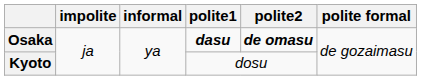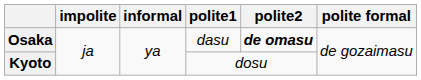(213, 39) bold -> (213, 39) normal
